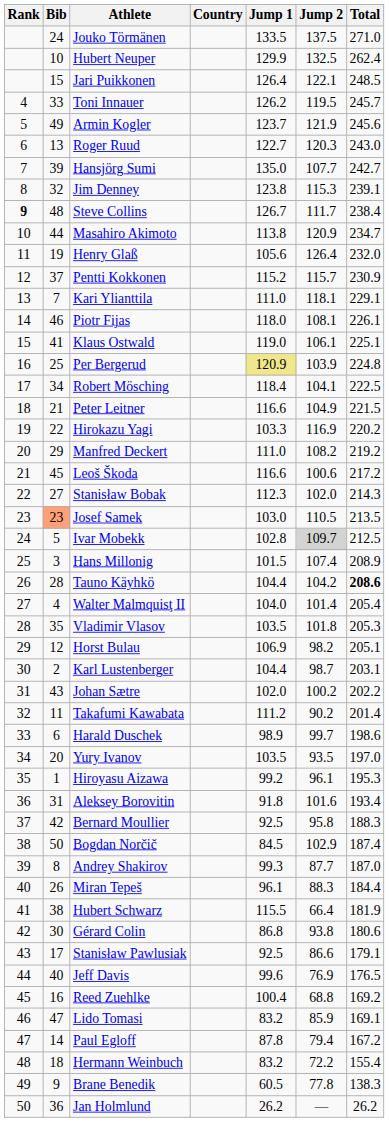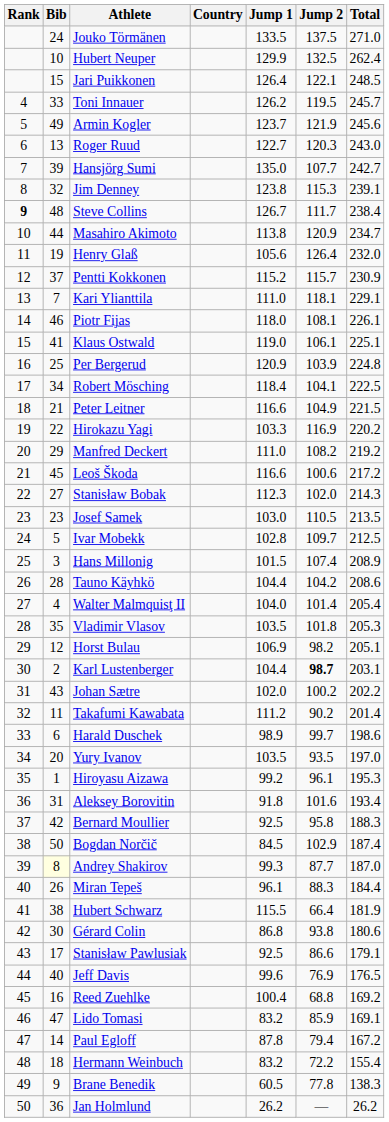(271, 364) khaki background -> (271, 364) no background
(56, 517) lightsalmon background -> (56, 517) no background
(321, 539) lightgrey background -> (321, 539) no background
(365, 582) bold -> (365, 582) normal
(321, 670) normal -> (321, 670) bold
(56, 866) no background -> (56, 866) lightyellow background
